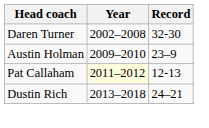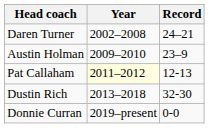(166, 34) 32-30 -> (178, 34) 24–21
(167, 93) 24–21 -> (177, 93) 32-30
+ row: (45, 113)
